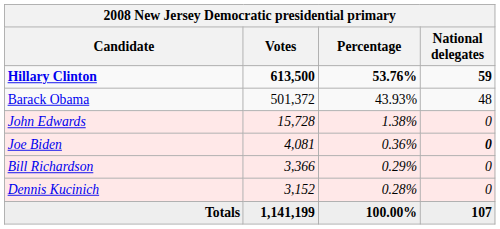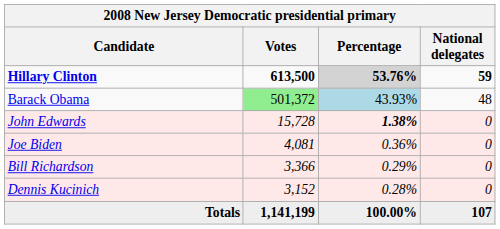(395, 77) no background -> (395, 77) lightgrey background
(293, 99) no background -> (293, 99) lightgreen background
(396, 99) no background -> (396, 99) lightblue background
(399, 122) normal -> (399, 122) bold
(488, 144) bold -> (488, 144) normal
